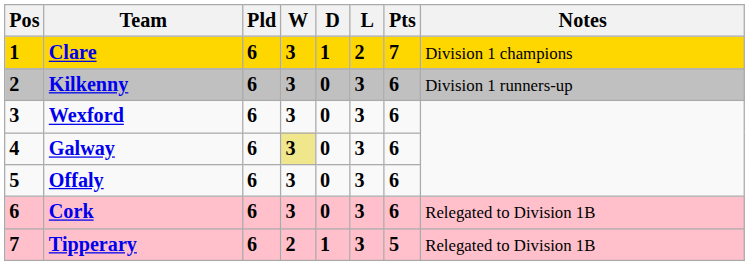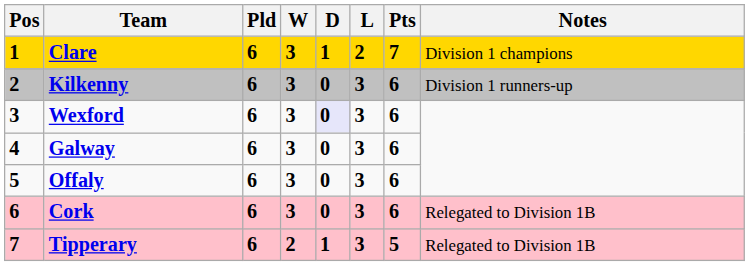(325, 116) no background -> (325, 116) lavender background
(291, 148) khaki background -> (291, 148) no background
